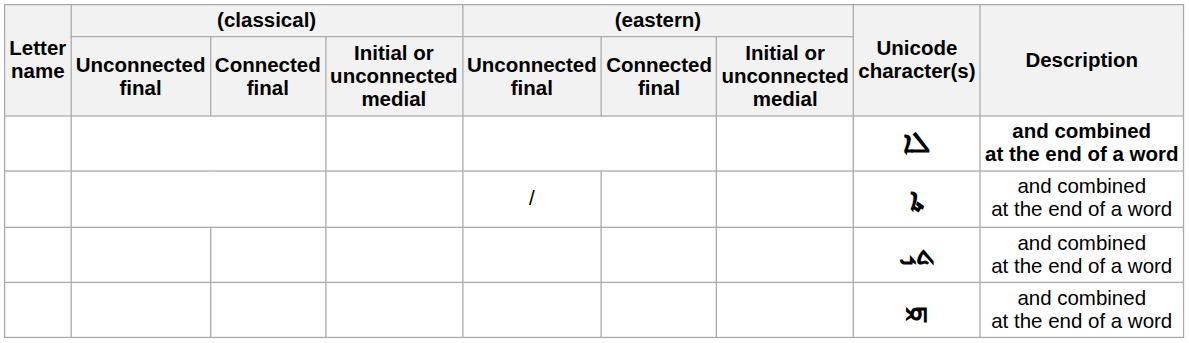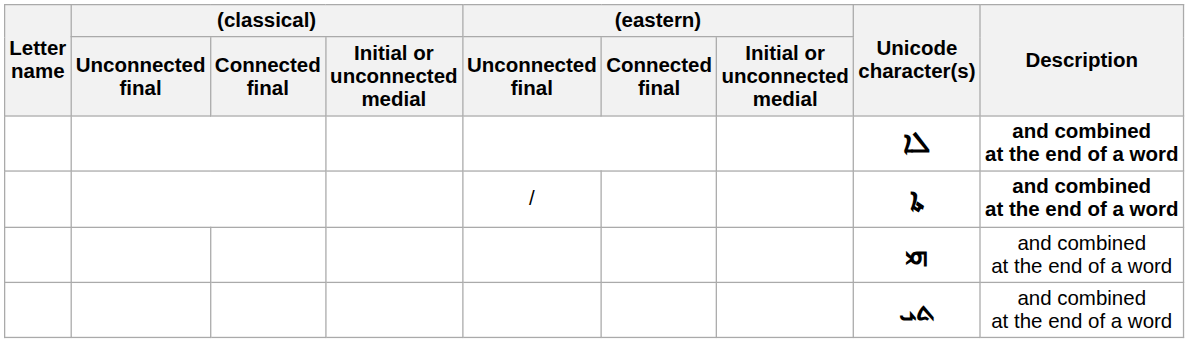(1082, 198) normal -> (1082, 198) bold
(917, 254) ܬܝ -> (917, 254) ܗܝ
(917, 309) ܗܝ -> (917, 309) ܬܝ
